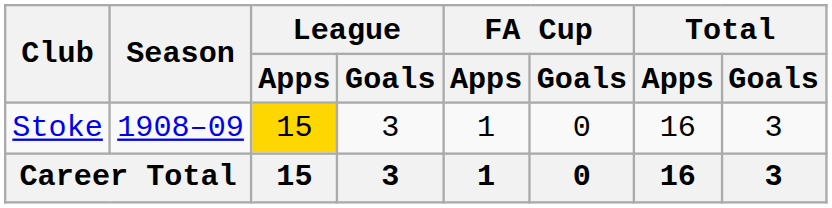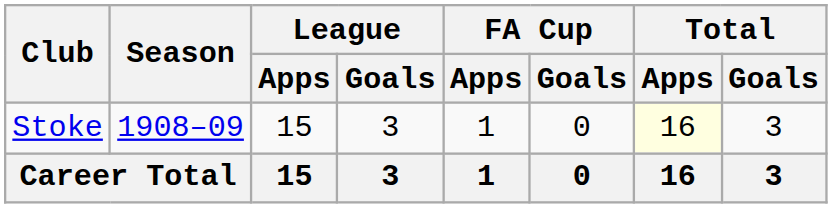(294, 128) gold background -> (294, 128) no background
(678, 128) no background -> (678, 128) lightyellow background
